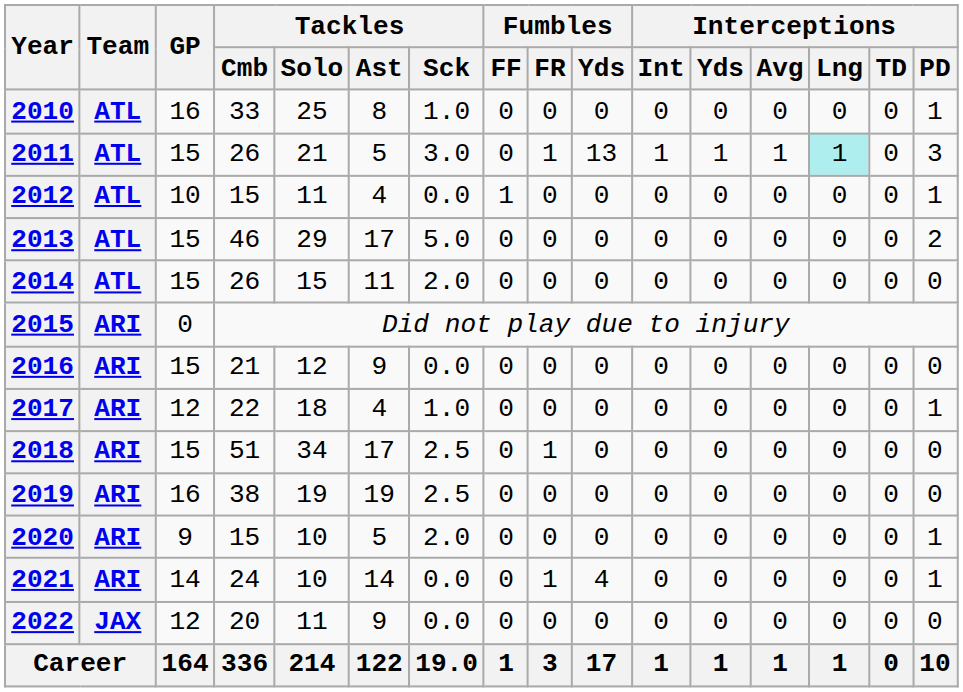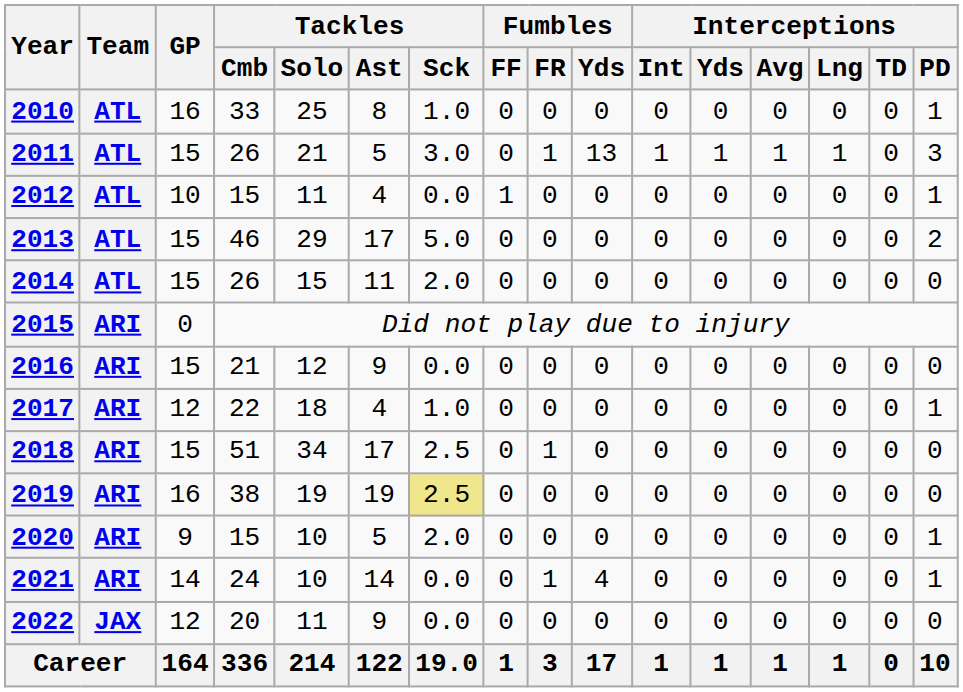(840, 154) paleturquoise background -> (840, 154) no background
(447, 495) no background -> (447, 495) khaki background
